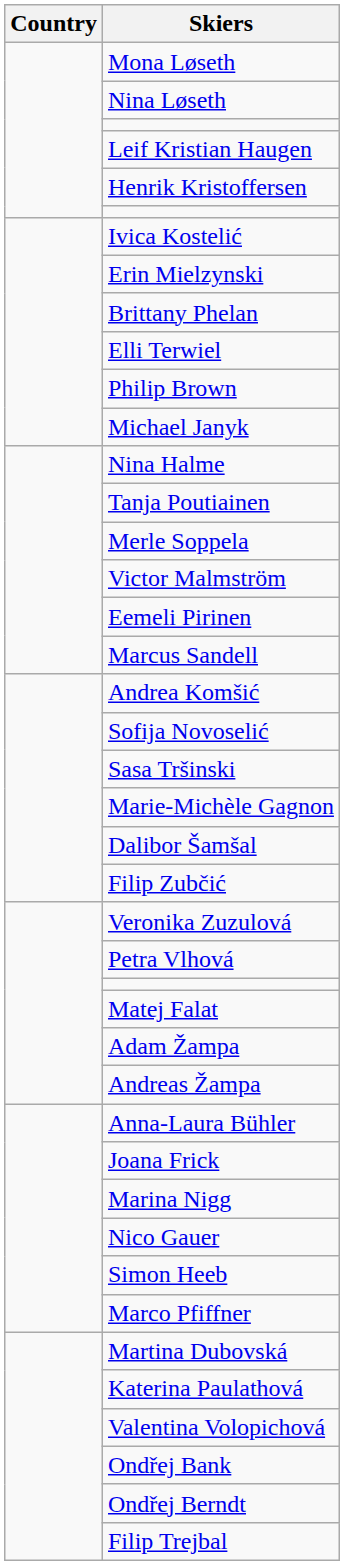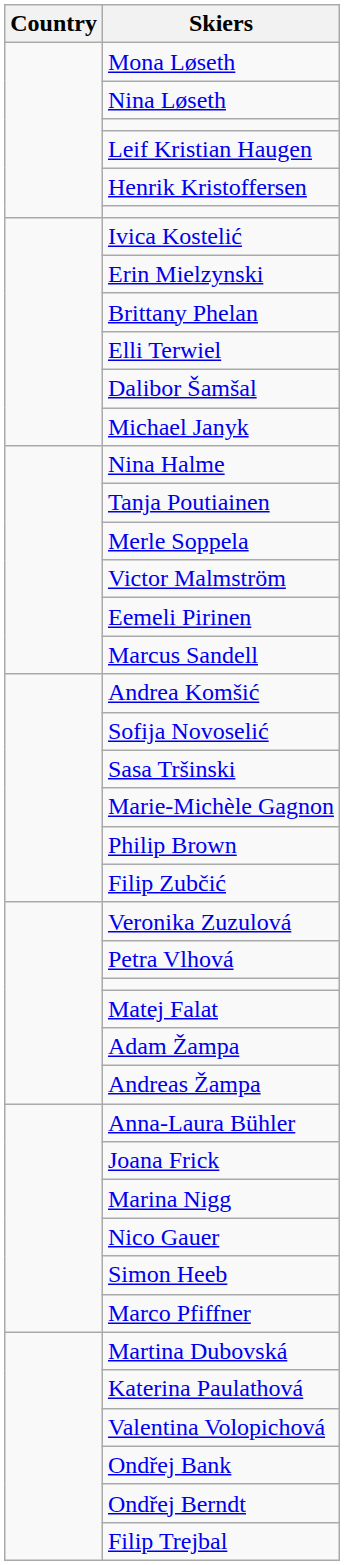(172, 388) Philip Brown -> (182, 388) Dalibor Šamšal
(182, 844) Dalibor Šamšal -> (172, 844) Philip Brown
